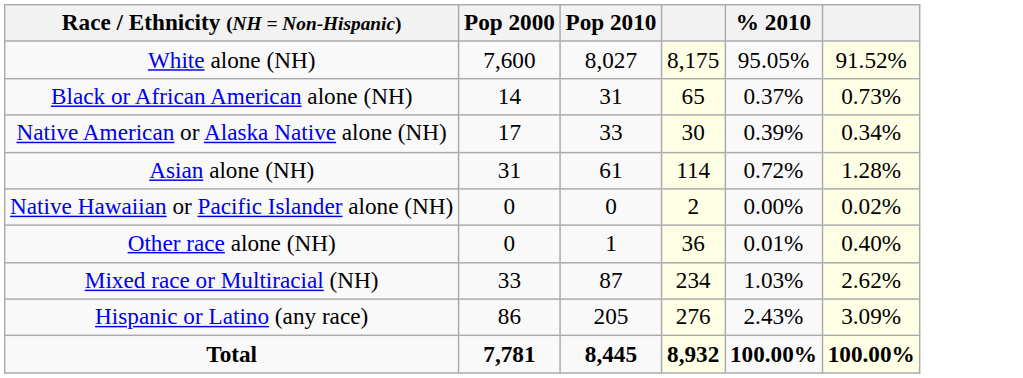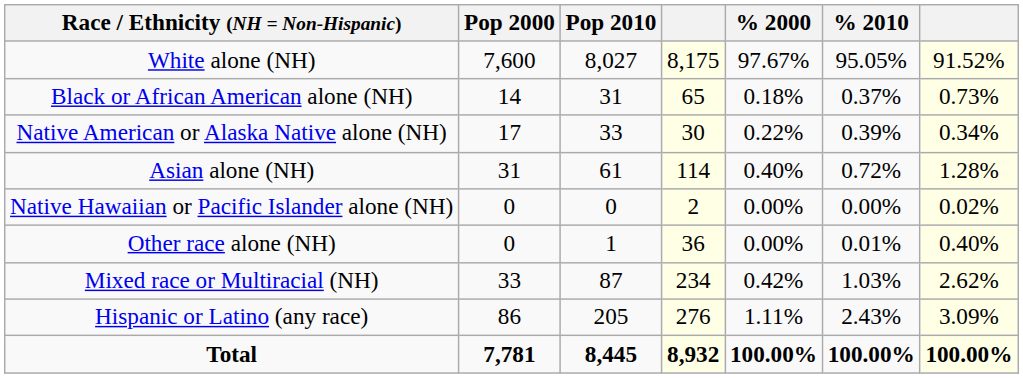+ column: (773, 22)
